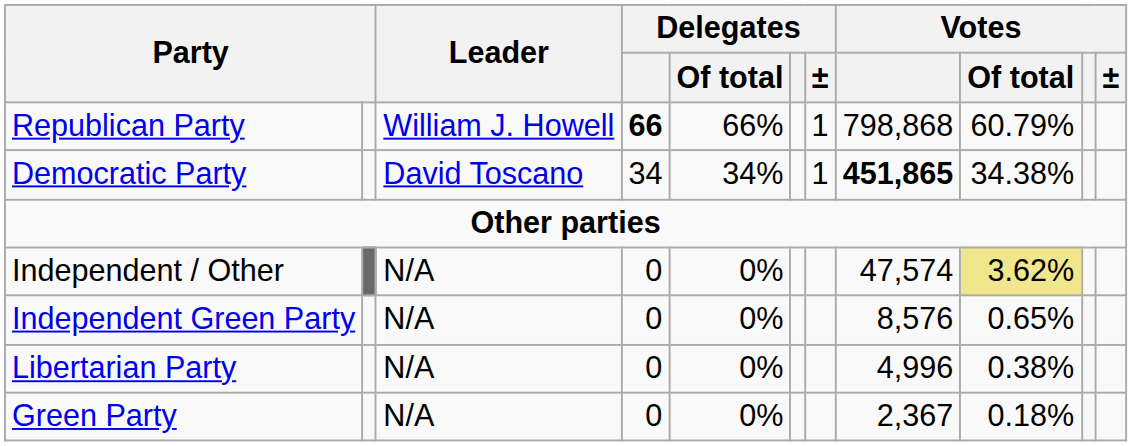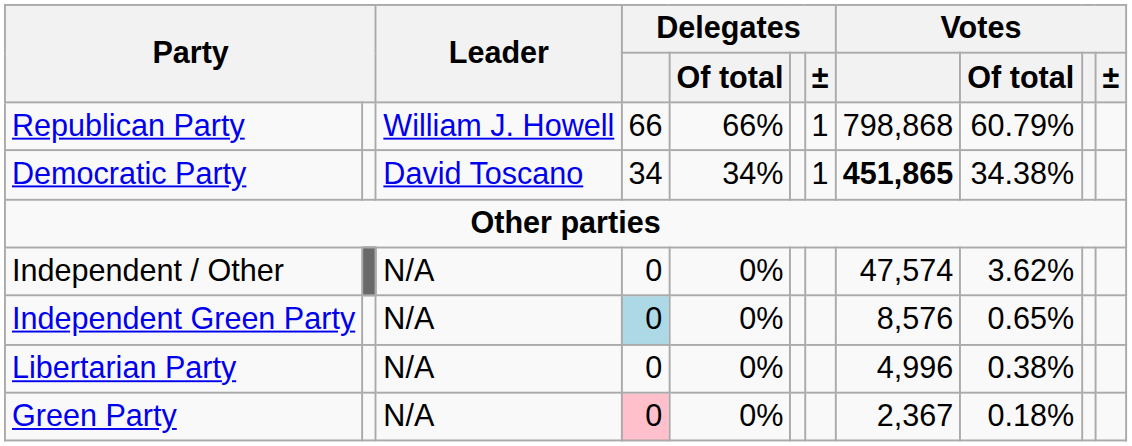(645, 125) bold -> (645, 125) normal
(1031, 271) khaki background -> (1031, 271) no background
(654, 319) no background -> (654, 319) lightblue background
(654, 416) no background -> (654, 416) pink background
